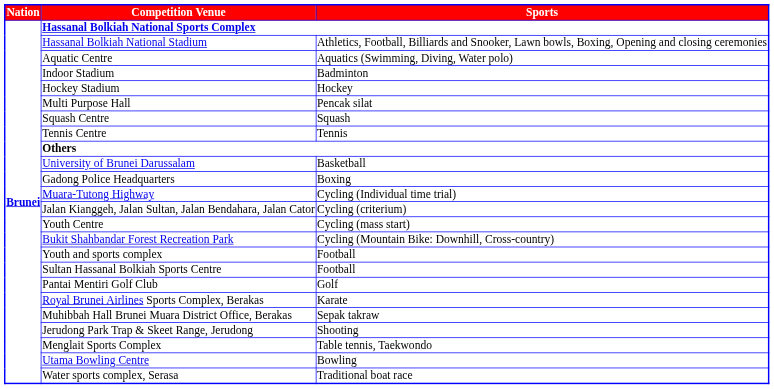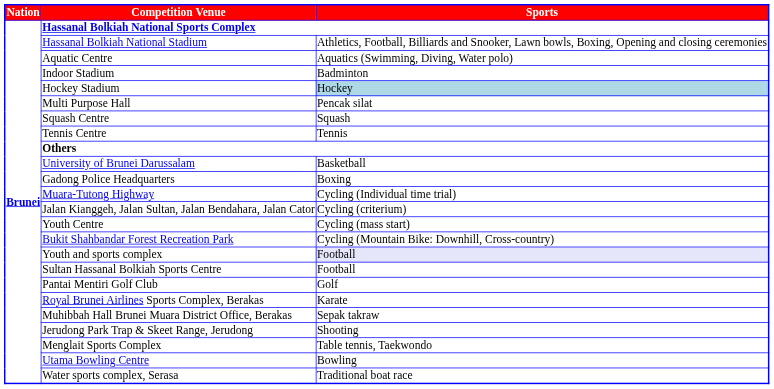(335, 88) no background -> (335, 88) lightblue background
(336, 254) no background -> (336, 254) lavender background
